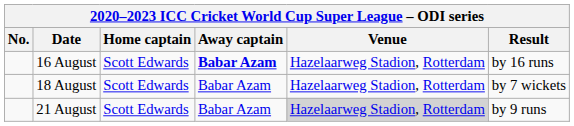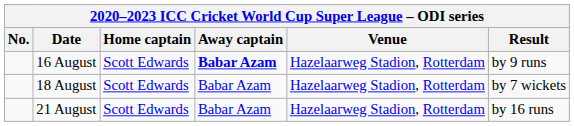(523, 62) by 16 runs -> (519, 62) by 9 runs
(387, 109) lightgrey background -> (387, 109) no background
(519, 109) by 9 runs -> (523, 109) by 16 runs
